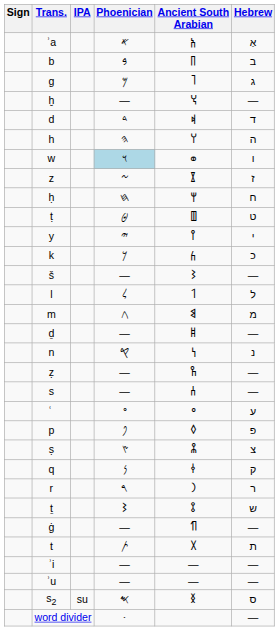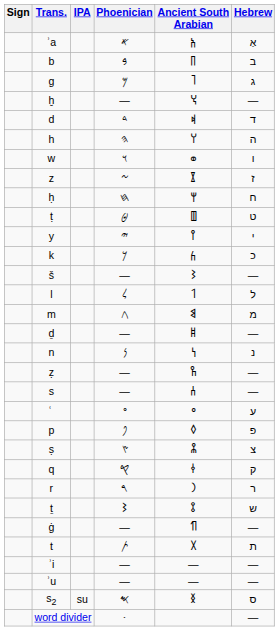(124, 159) lightblue background -> (124, 159) no background
(124, 353) 𐤒 -> (124, 353) 𐤍
(124, 469) 𐤍 -> (124, 469) 𐤒
